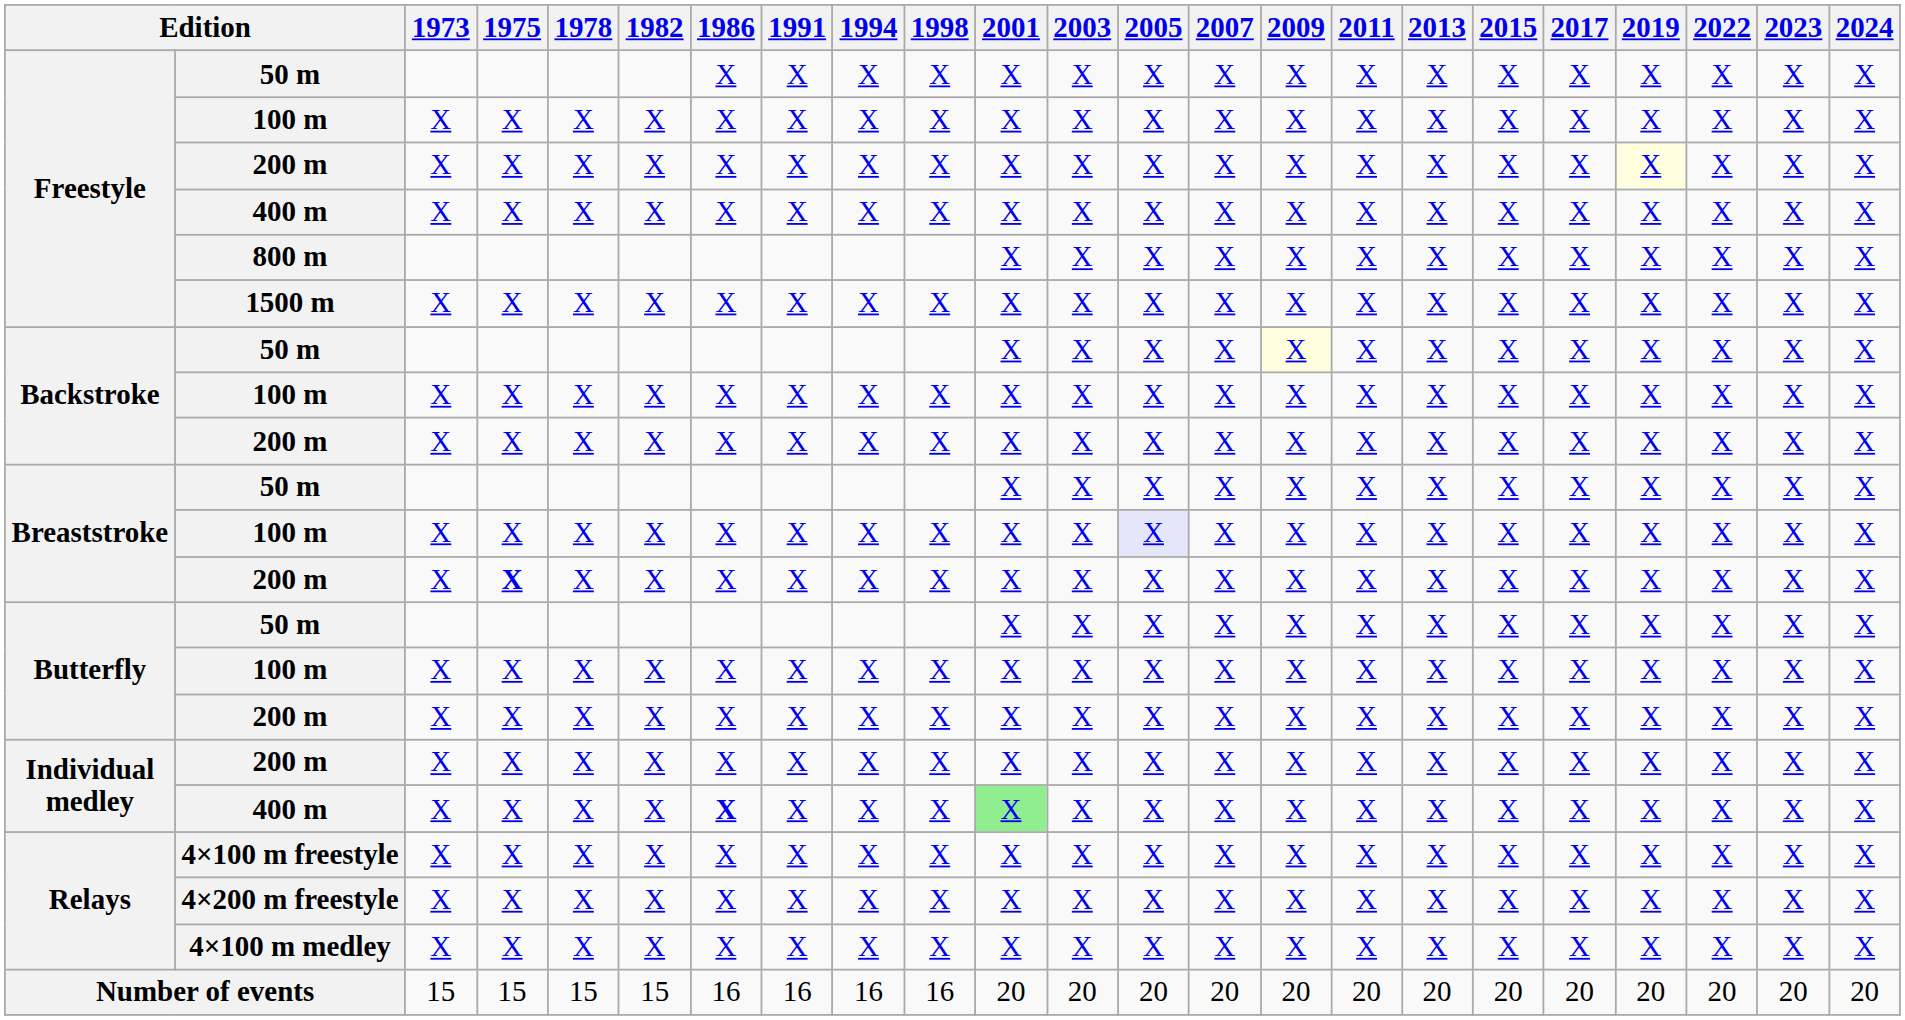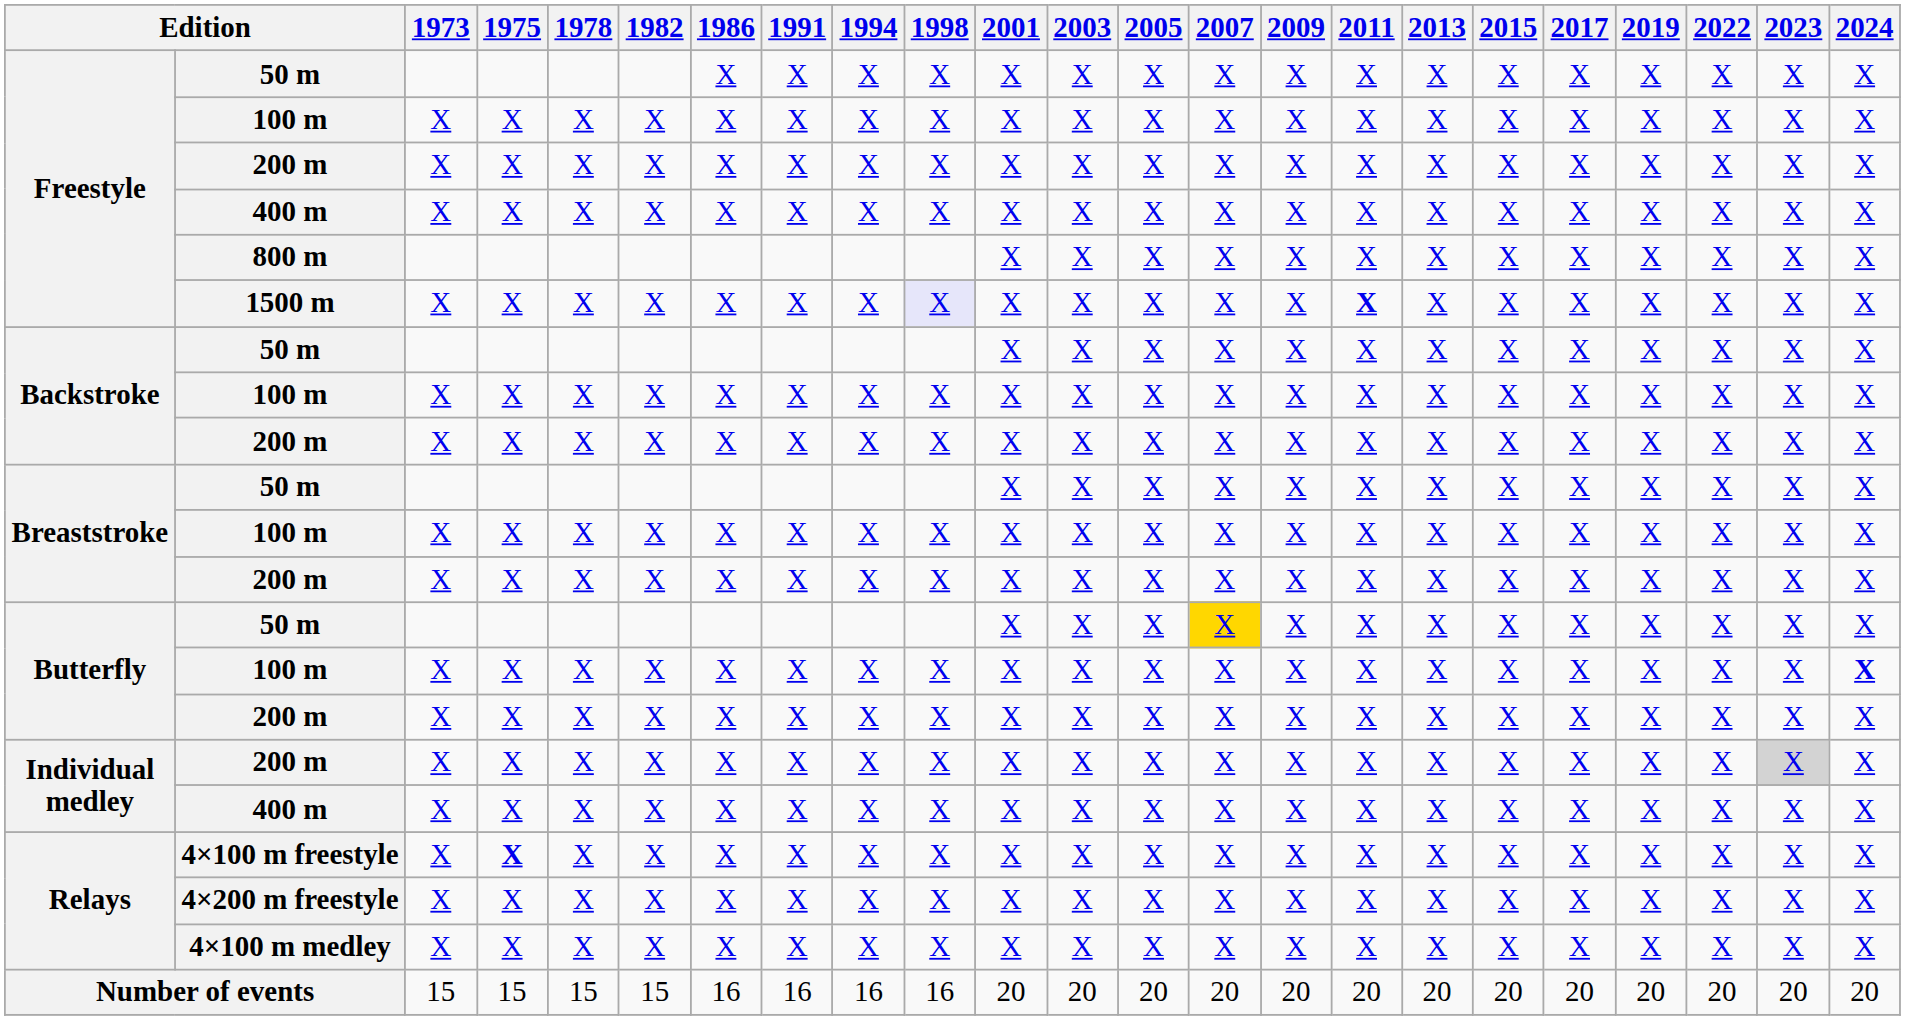(1651, 165) lightyellow background -> (1651, 165) no background
(940, 303) no background -> (940, 303) lavender background
(1367, 303) normal -> (1367, 303) bold
(1296, 348) lightyellow background -> (1296, 348) no background
(1154, 532) lavender background -> (1154, 532) no background
(512, 578) bold -> (512, 578) normal
(1225, 624) no background -> (1225, 624) gold background
(1865, 670) normal -> (1865, 670) bold
(1793, 762) no background -> (1793, 762) lightgrey background
(726, 808) bold -> (726, 808) normal
(1011, 808) lightgreen background -> (1011, 808) no background
(512, 854) normal -> (512, 854) bold
